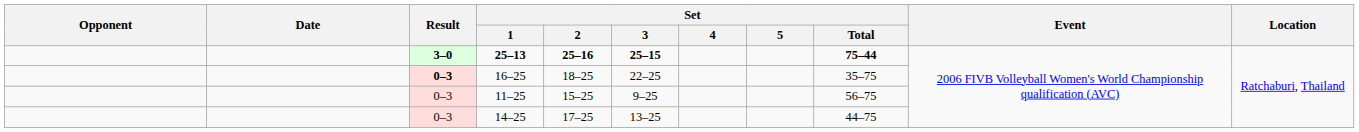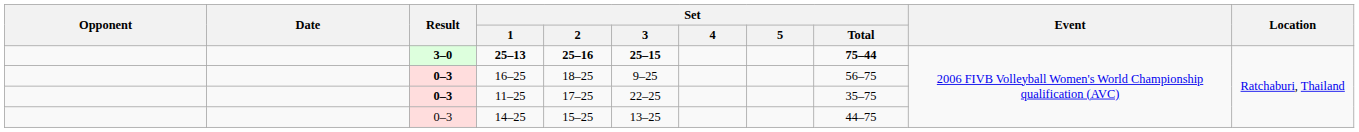(645, 76) 22–25 -> (645, 76) 9–25
(861, 76) 35–75 -> (861, 76) 56–75
(443, 96) normal -> (443, 96) bold
(578, 96) 15–25 -> (578, 96) 17–25
(645, 96) 9–25 -> (645, 96) 22–25
(861, 96) 56–75 -> (861, 96) 35–75
(578, 117) 17–25 -> (578, 117) 15–25
